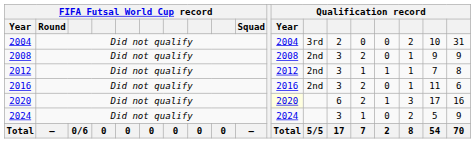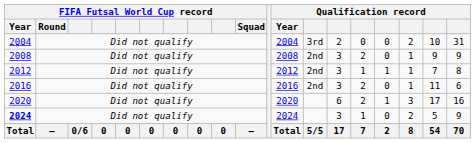(287, 101) lightyellow background -> (287, 101) no background
(20, 116) normal -> (20, 116) bold
